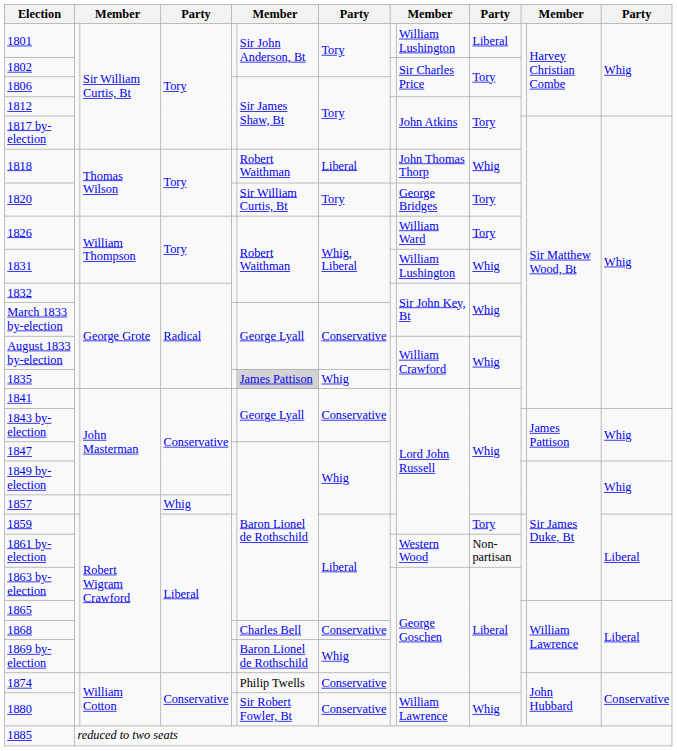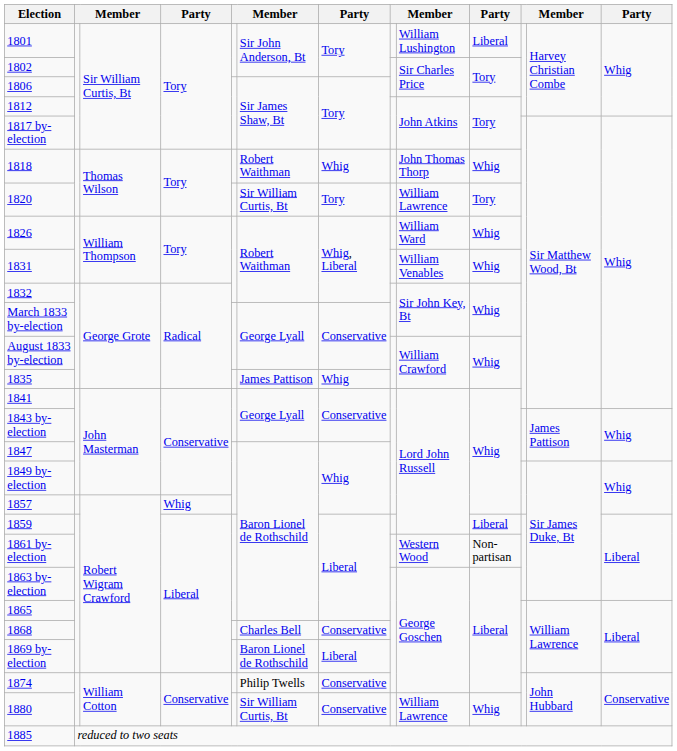(339, 166) Liberal -> (335, 166) Whig
(418, 199) George Bridges -> (423, 199) William Lawrence
(484, 232) Tory -> (486, 232) Whig
(427, 266) William Lushington -> (421, 266) William Venables
(276, 379) lightgrey background -> (276, 379) no background
(484, 524) Tory -> (490, 524) Liberal
(335, 656) Whig -> (339, 656) Liberal
(266, 709) Sir Robert Fowler, Bt -> (268, 709) Sir William Curtis, Bt
